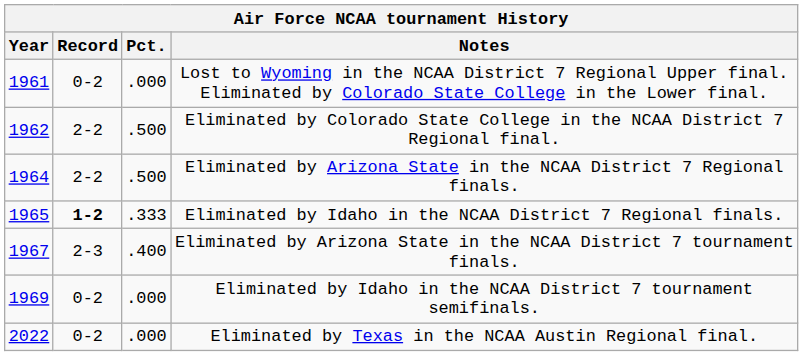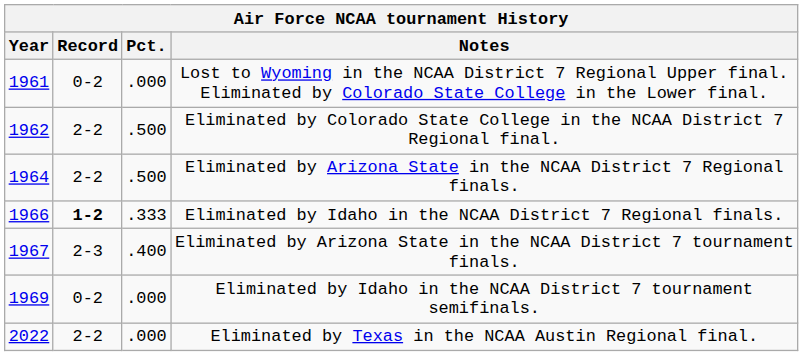(29, 215) 1965 -> (29, 215) 1966
(88, 336) 0-2 -> (88, 336) 2-2
